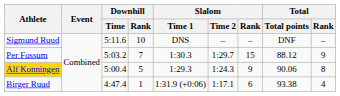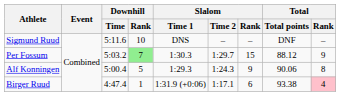(141, 55) no background -> (141, 55) lightgreen background
(33, 70) gold background -> (33, 70) no background
(323, 84) no background -> (323, 84) pink background
